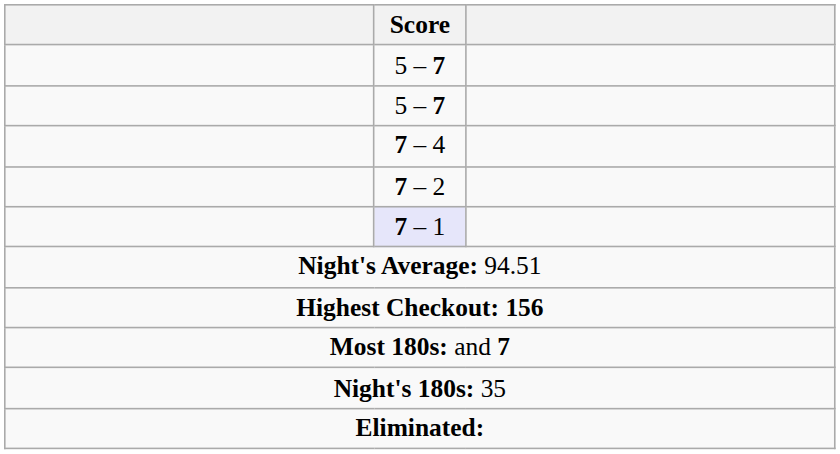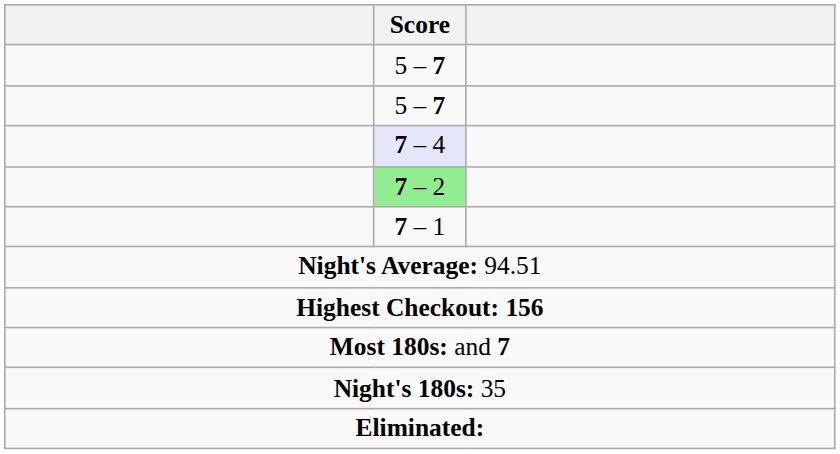(420, 145) no background -> (420, 145) lavender background
(420, 186) no background -> (420, 186) lightgreen background
(420, 226) lavender background -> (420, 226) no background
